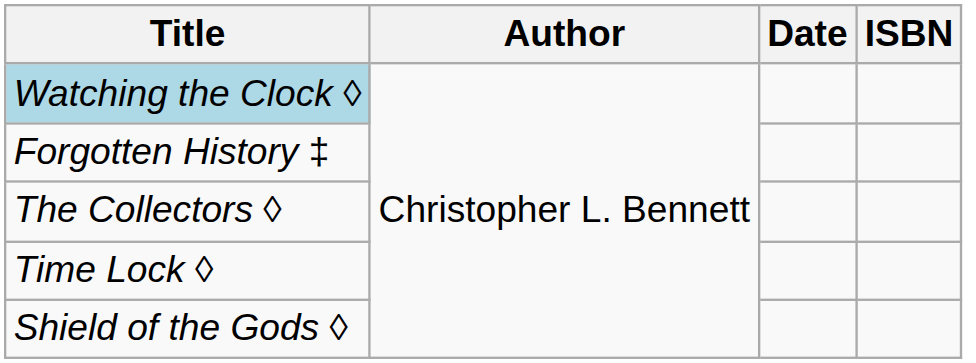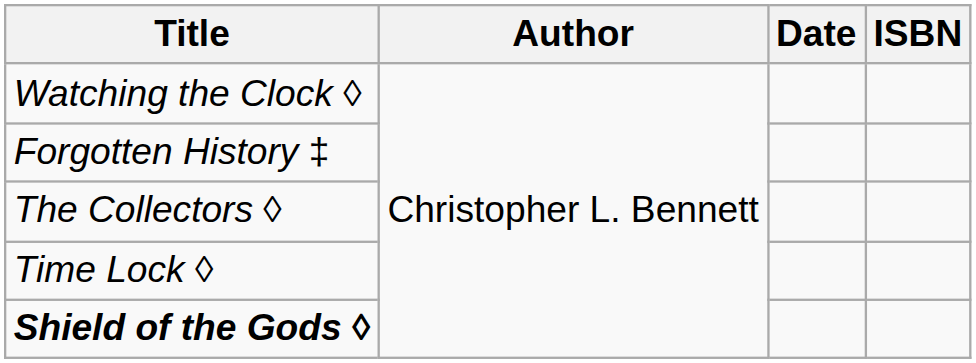(188, 92) lightblue background -> (188, 92) no background
(181, 328) normal -> (192, 328) bold
